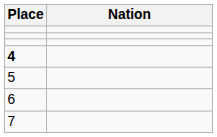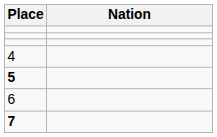(11, 56) bold -> (11, 56) normal
(11, 78) normal -> (11, 78) bold
(11, 121) normal -> (11, 121) bold
